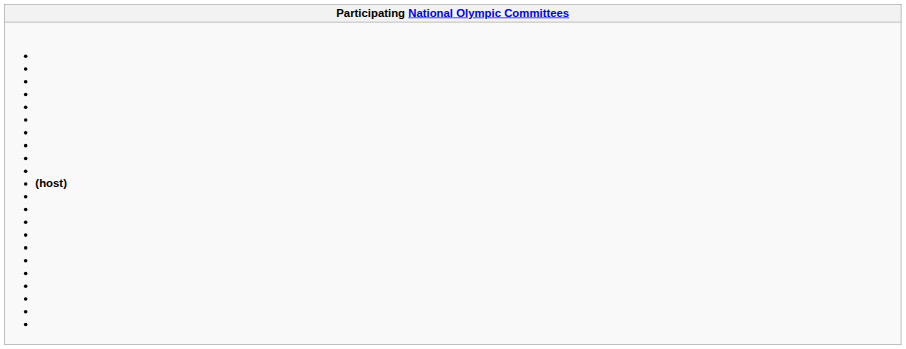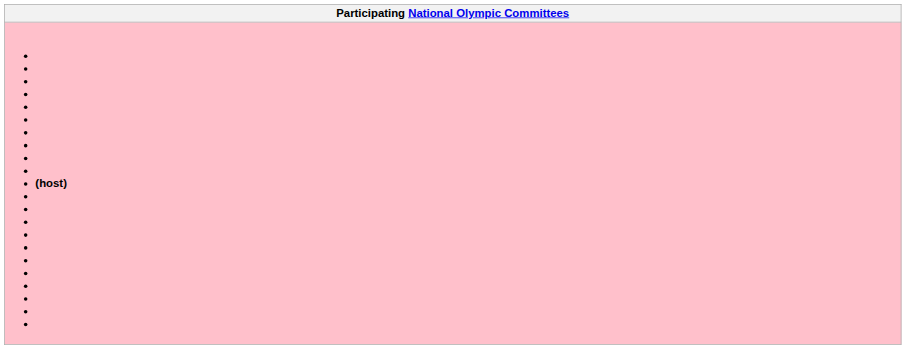(453, 190) no background -> (453, 190) pink background
